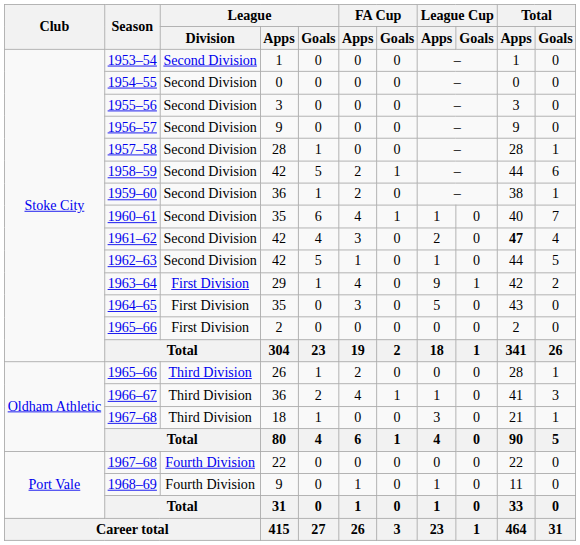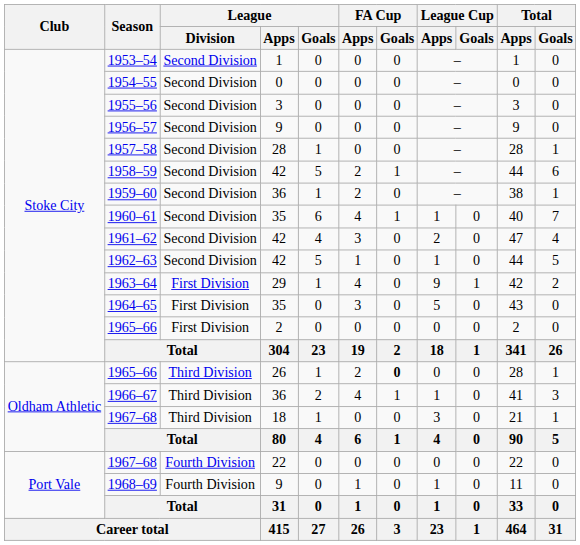(516, 238) bold -> (516, 238) normal
(397, 372) normal -> (397, 372) bold
